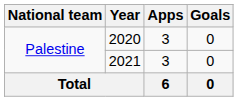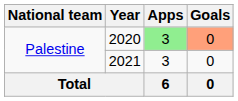(166, 38) no background -> (166, 38) lightgreen background
(210, 38) no background -> (210, 38) lightsalmon background
